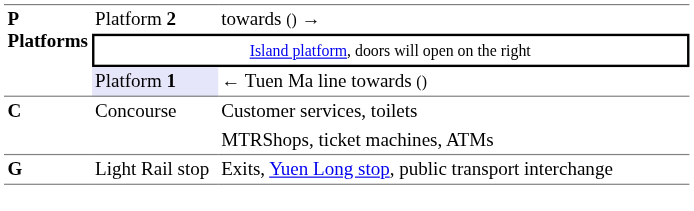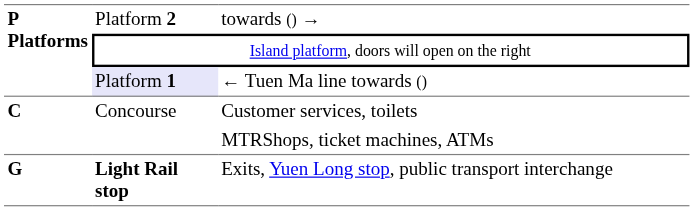(152, 169) normal -> (137, 180) bold
